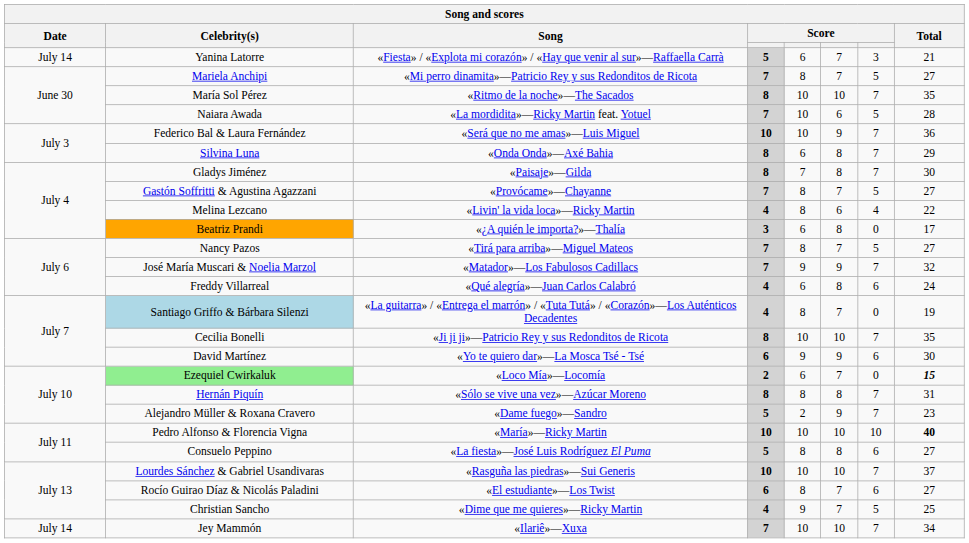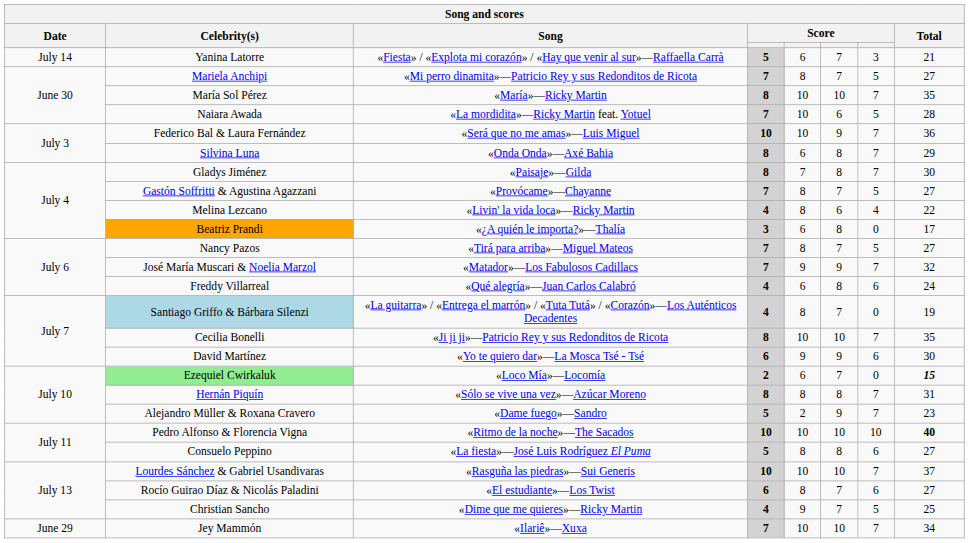(551, 95) «Ritmo de la noche»—The Sacados -> (551, 95) «María»—Ricky Martin
(551, 433) «María»—Ricky Martin -> (551, 433) «Ritmo de la noche»—The Sacados
(55, 528) July 14 -> (55, 528) June 29
